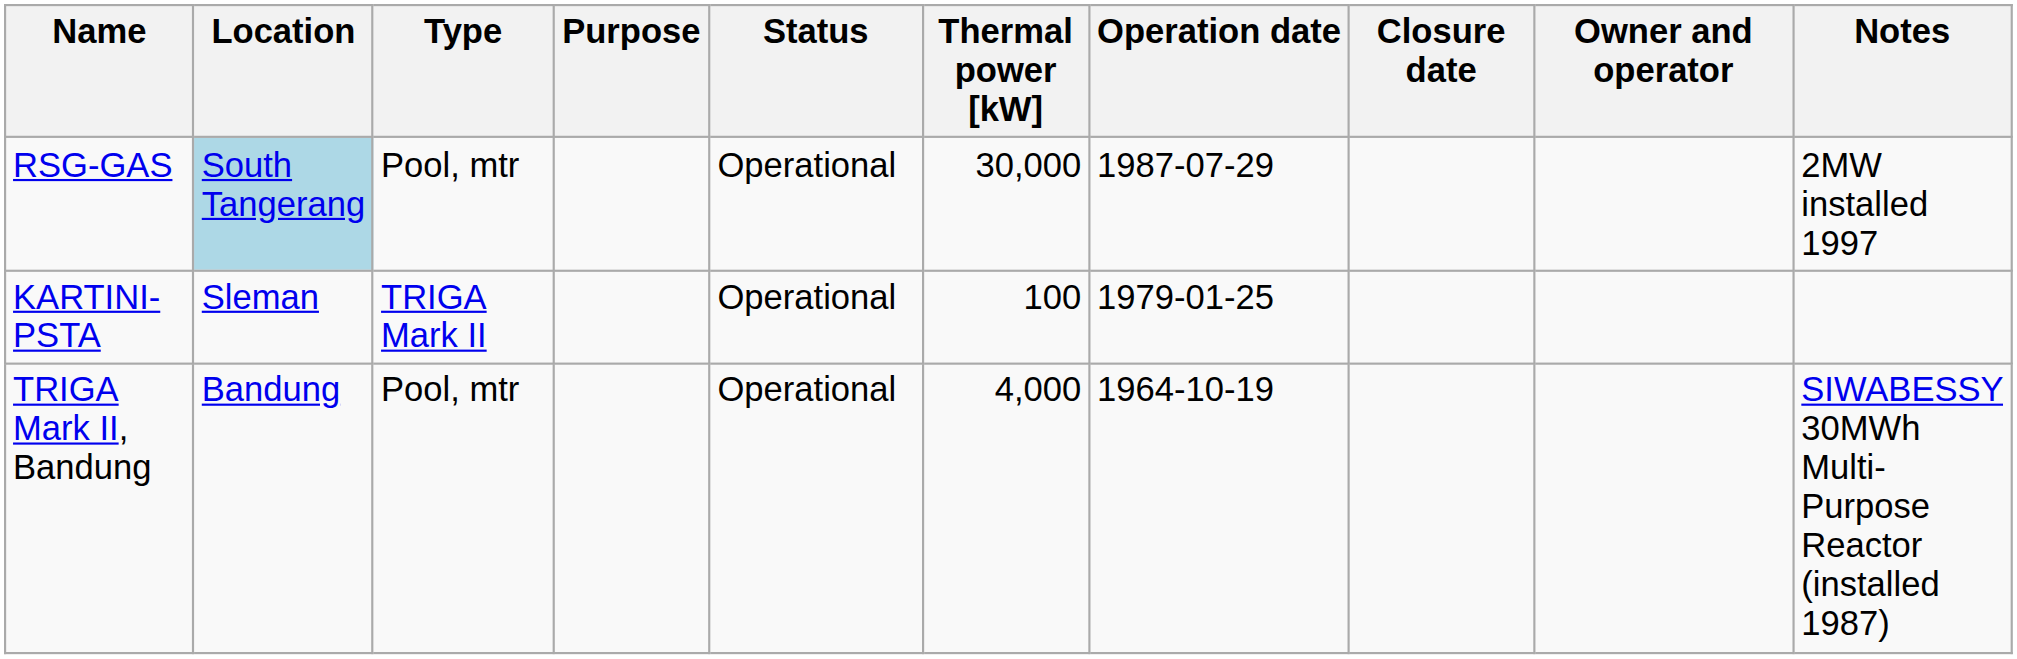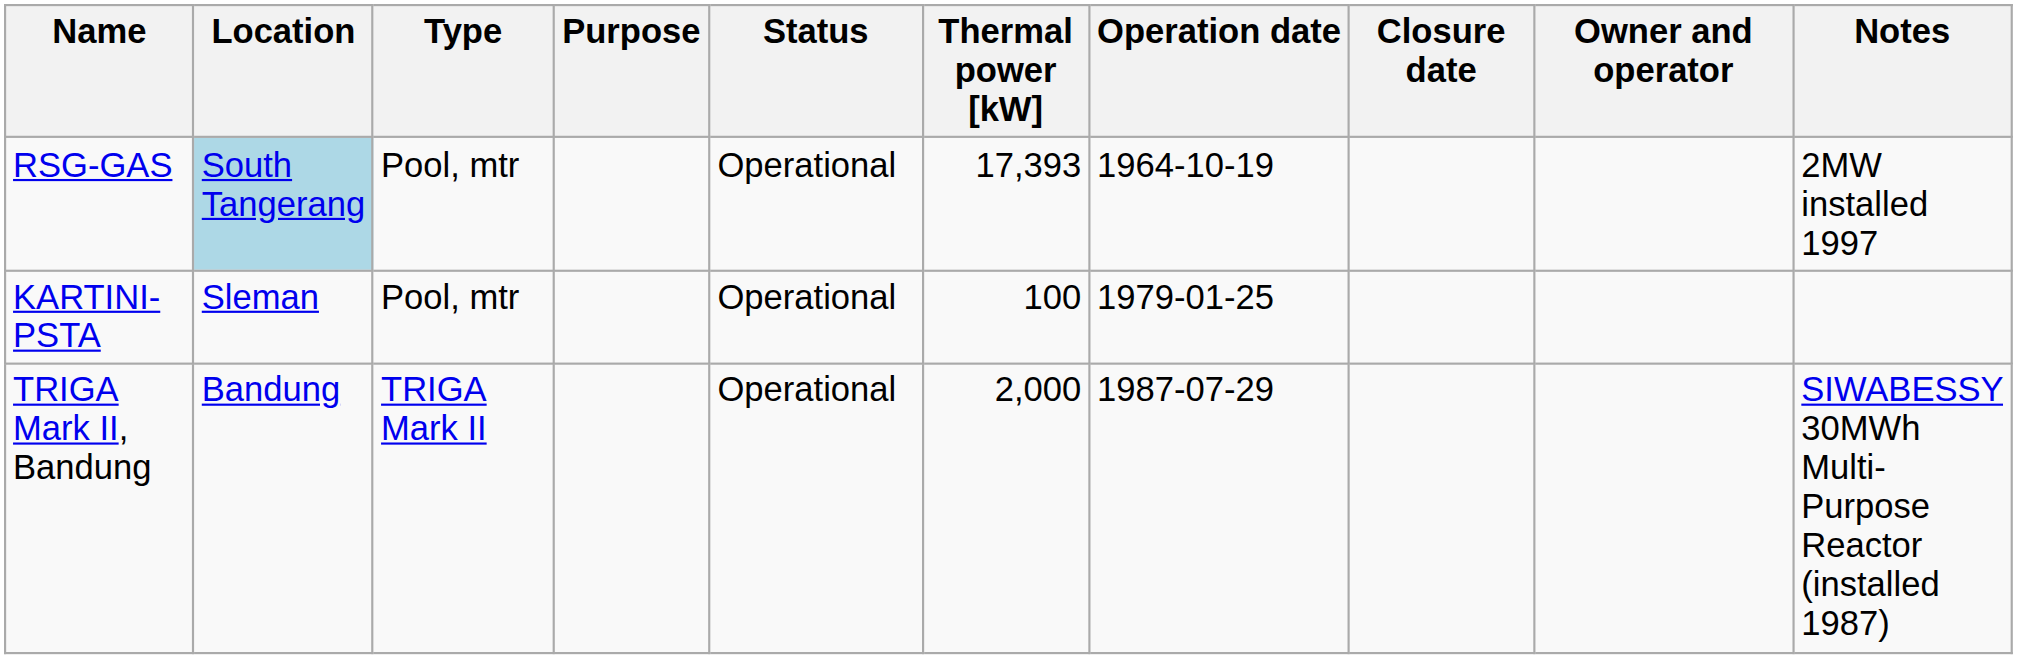(1028, 164) 30,000 -> (1028, 164) 17,393
(1185, 164) 1987-07-29 -> (1185, 164) 1964-10-19
(434, 316) TRIGA Mark II -> (450, 297) Pool, mtr
(450, 390) Pool, mtr -> (434, 410) TRIGA Mark II
(1038, 390) 4,000 -> (1038, 390) 2,000
(1185, 390) 1964-10-19 -> (1185, 390) 1987-07-29
